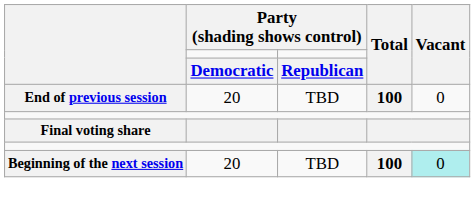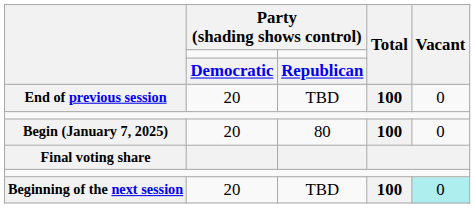+ row: (96, 132)
